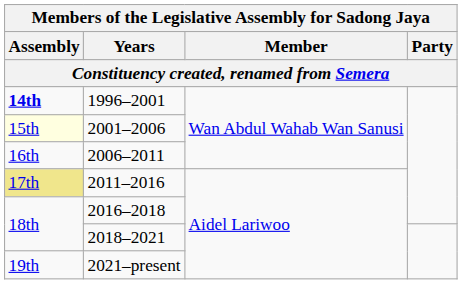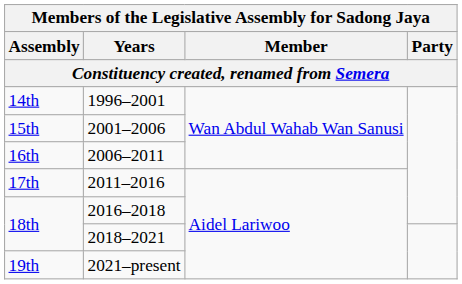(25, 100) bold -> (24, 100) normal
(24, 127) lightyellow background -> (24, 127) no background
(24, 182) khaki background -> (24, 182) no background
